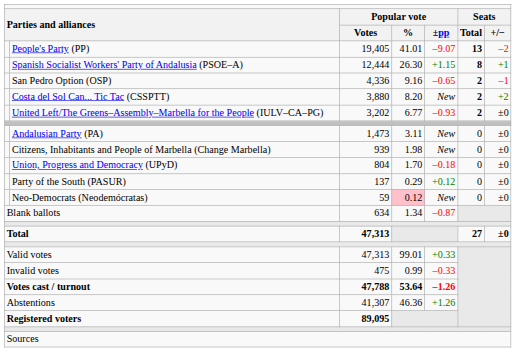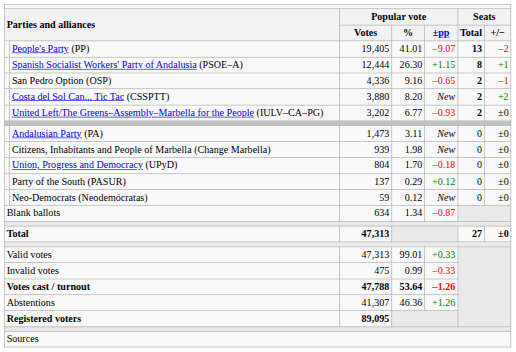(413, 197) pink background -> (413, 197) no background
